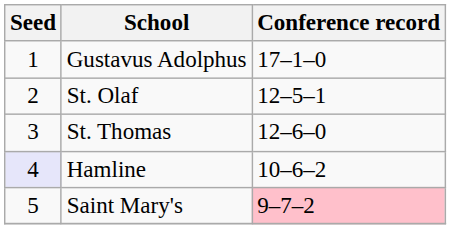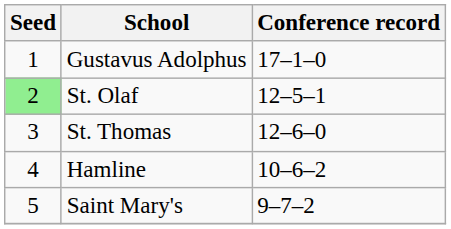(33, 95) no background -> (33, 95) lightgreen background
(33, 168) lavender background -> (33, 168) no background
(286, 205) pink background -> (286, 205) no background
